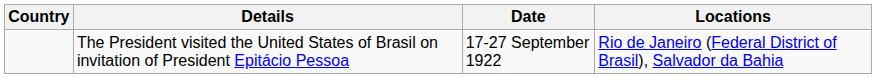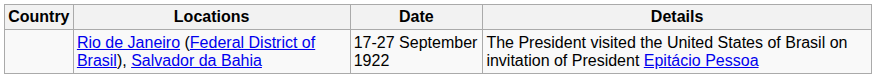columns swapped: (733, 17) <-> (268, 17)
